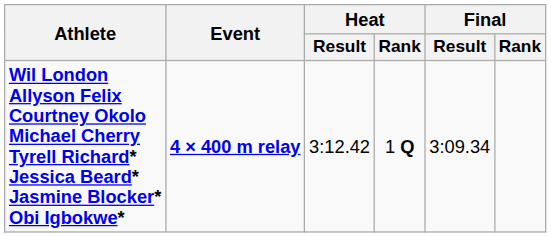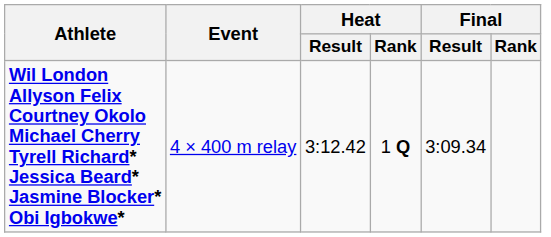(235, 147) bold -> (233, 147) normal
